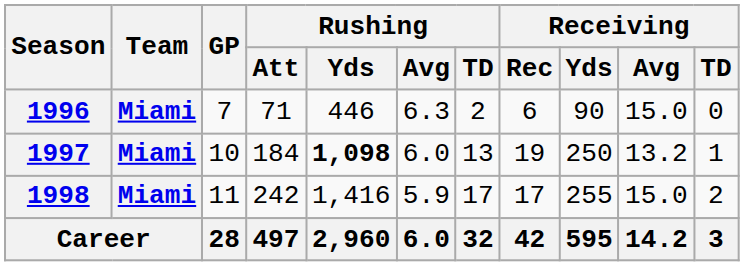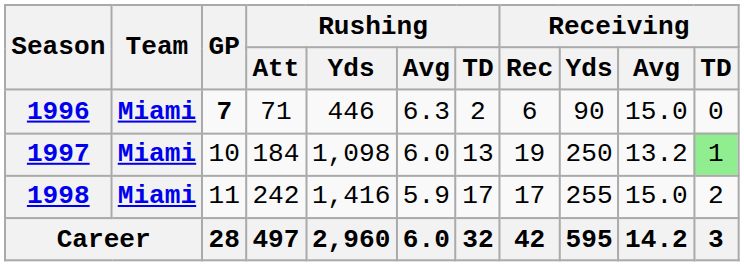(224, 111) normal -> (224, 111) bold
(351, 154) bold -> (351, 154) normal
(716, 154) no background -> (716, 154) lightgreen background
